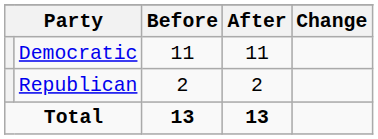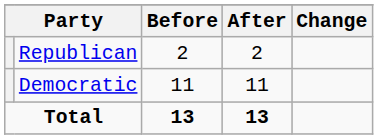rows swapped: (78, 53) <-> (78, 85)
